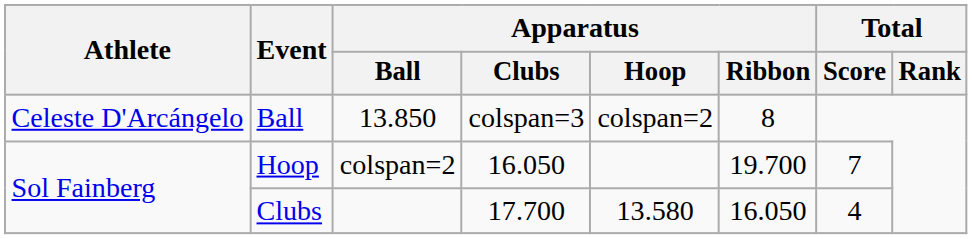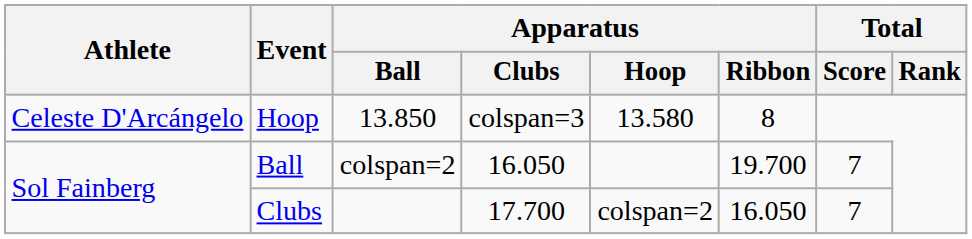(280, 118) Ball -> (288, 118) Hoop
(655, 118) colspan=2 -> (655, 118) 13.580
(288, 164) Hoop -> (280, 164) Ball
(655, 210) 13.580 -> (655, 210) colspan=2
(854, 210) 4 -> (854, 210) 7
